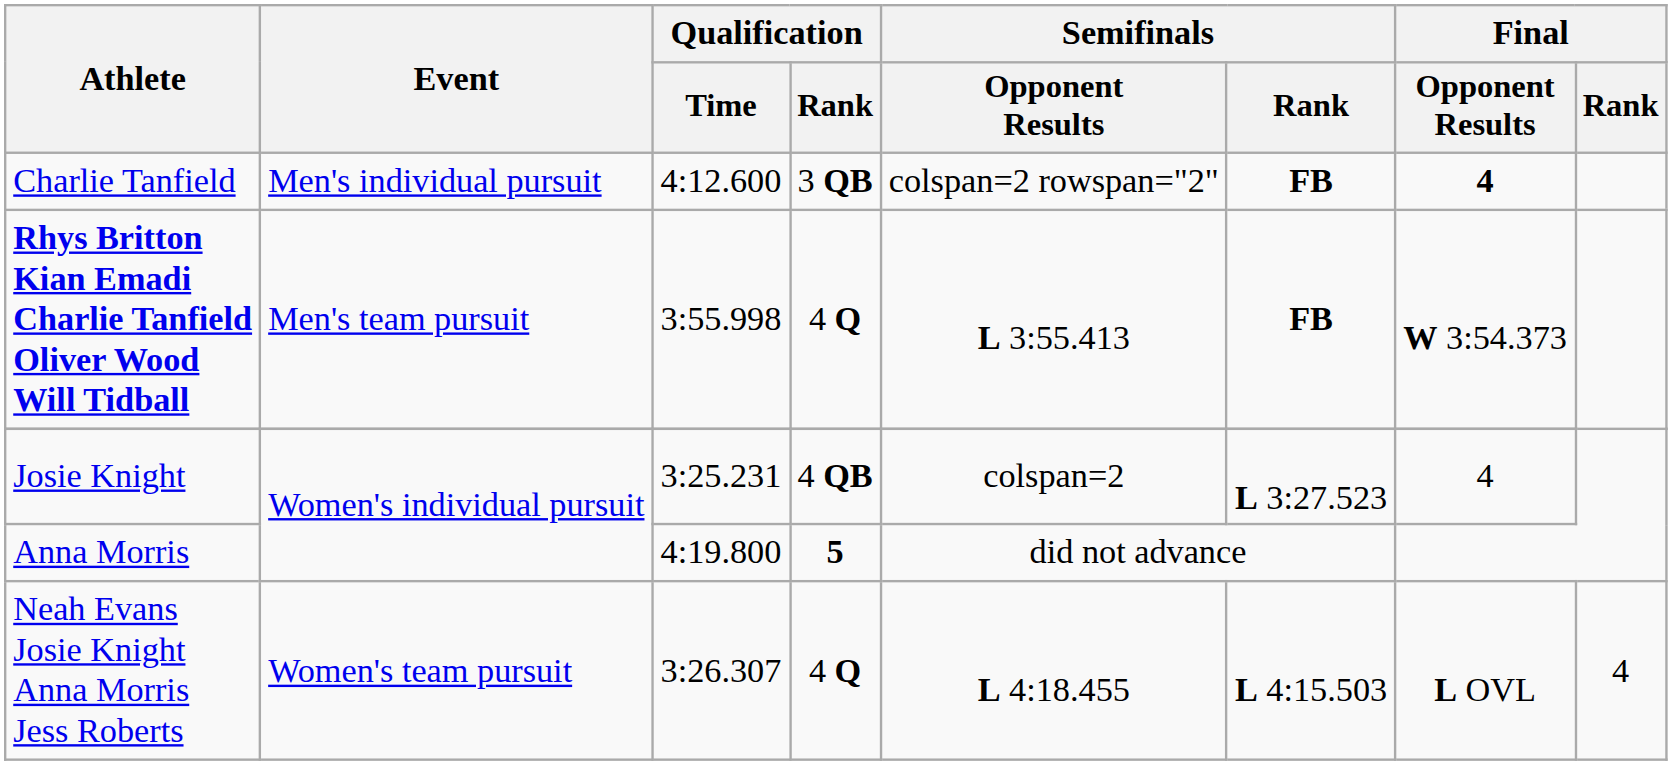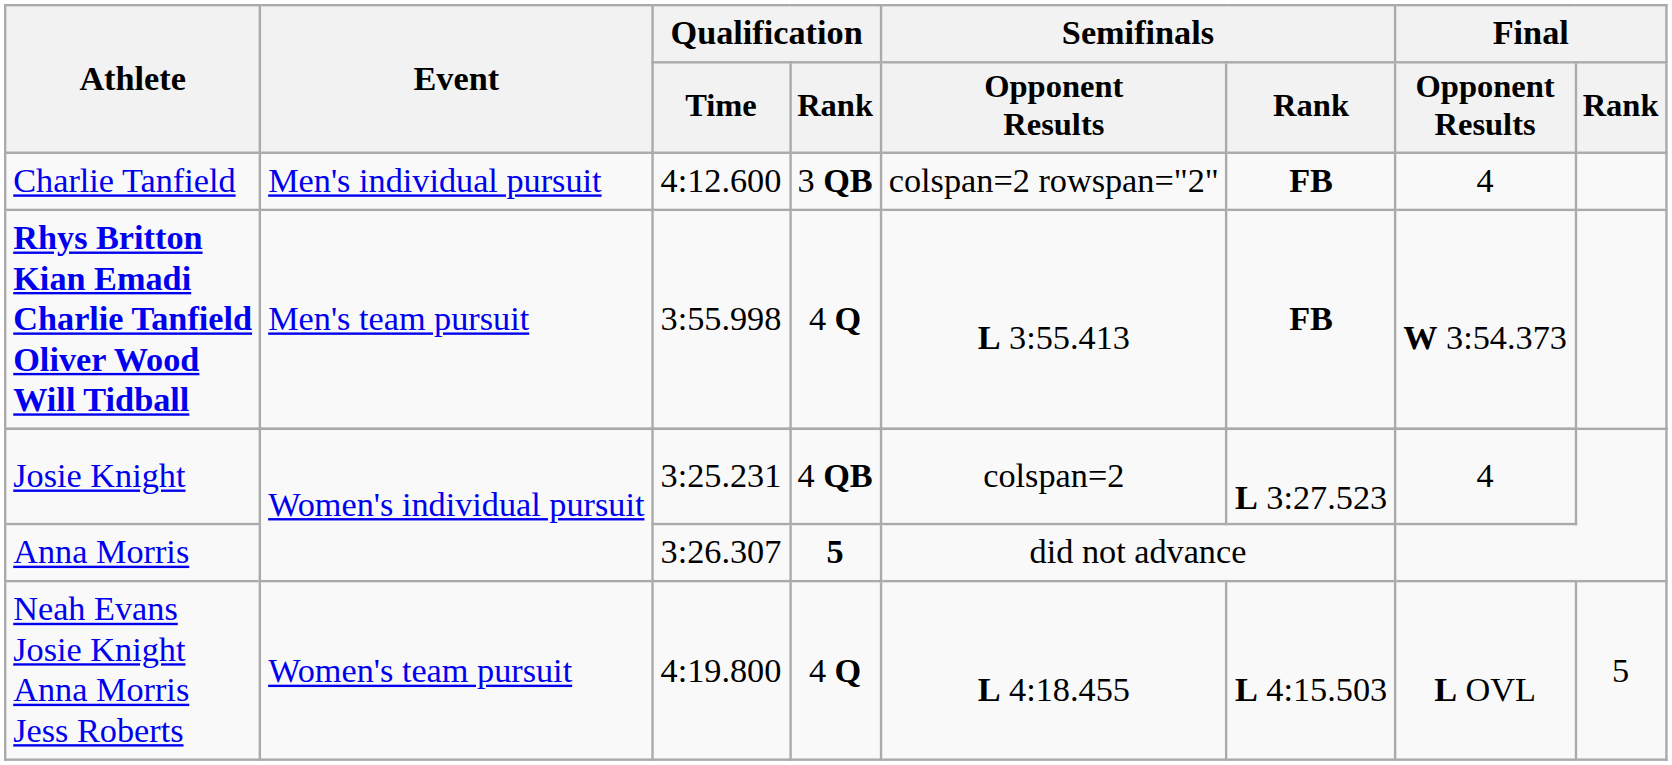(1485, 181) bold -> (1485, 181) normal
(721, 553) 4:19.800 -> (721, 553) 3:26.307
(721, 670) 3:26.307 -> (721, 670) 4:19.800
(1621, 670) 4 -> (1621, 670) 5
